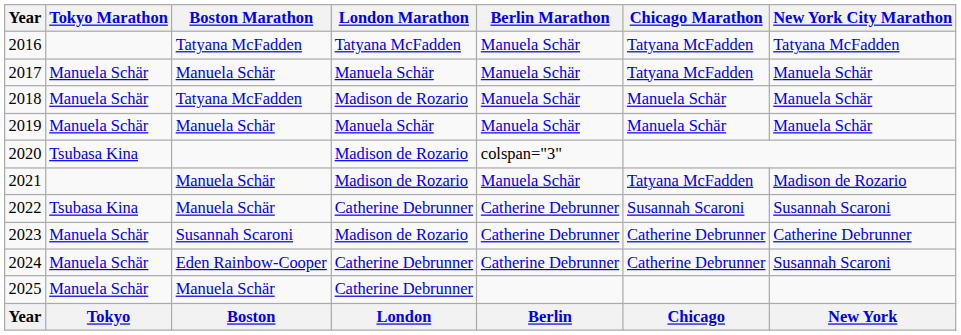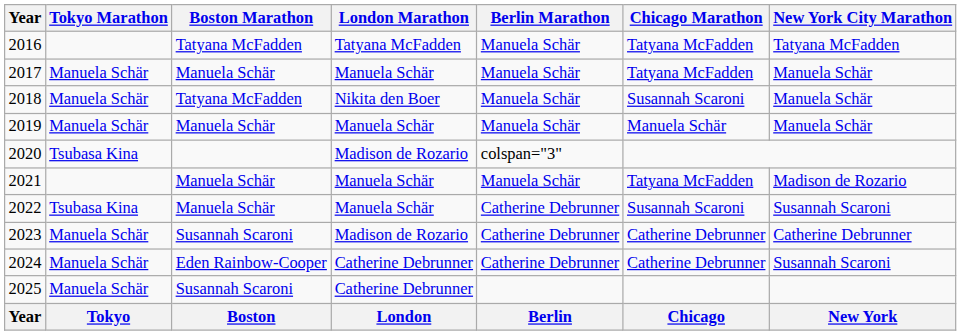(401, 99) Madison de Rozario -> (387, 99) Nikita den Boer
(677, 99) Manuela Schär -> (686, 99) Susannah Scaroni
(401, 180) Madison de Rozario -> (384, 180) Manuela Schär
(404, 207) Catherine Debrunner -> (384, 207) Manuela Schär
(225, 289) Manuela Schär -> (234, 289) Susannah Scaroni
